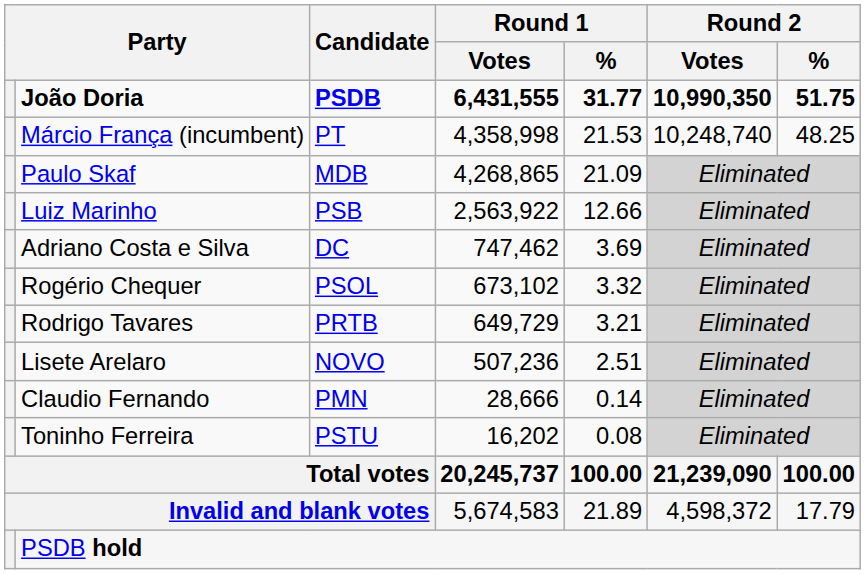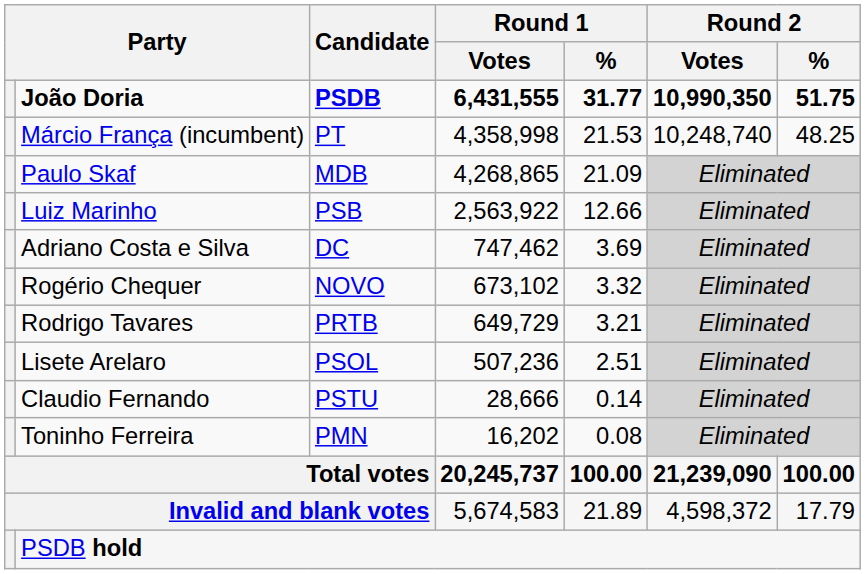(347, 286) PSOL -> (350, 286) NOVO
(350, 361) NOVO -> (347, 361) PSOL
(341, 398) PMN -> (347, 398) PSTU
(347, 436) PSTU -> (341, 436) PMN
